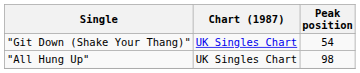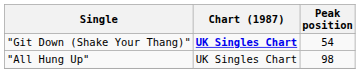(247, 42) normal -> (247, 42) bold
